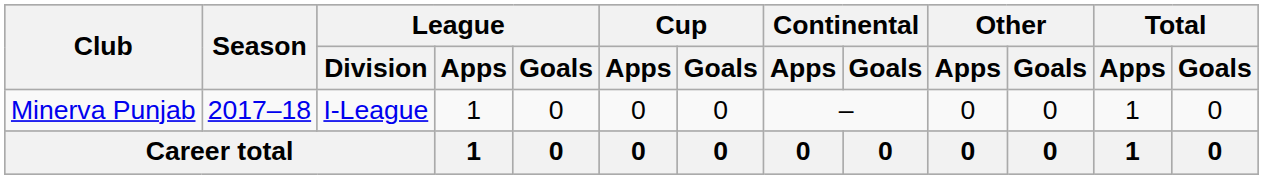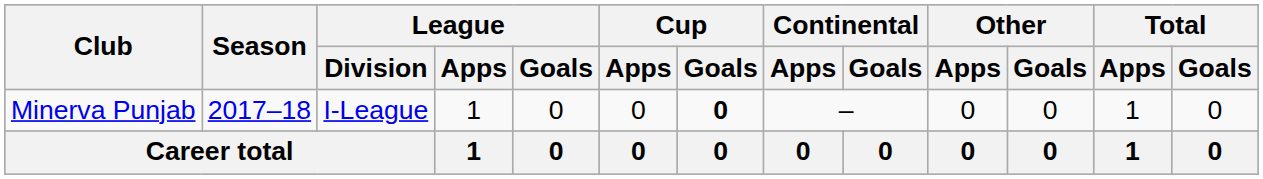(721, 109) normal -> (721, 109) bold
